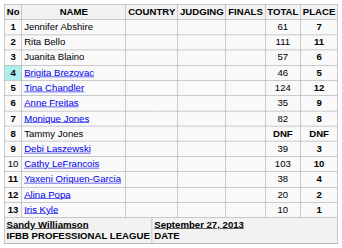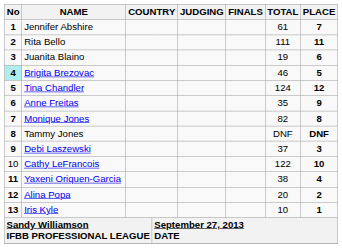(283, 57) 57 -> (283, 57) 19
(283, 133) bold -> (283, 133) normal
(283, 149) 39 -> (283, 149) 37
(283, 164) 103 -> (283, 164) 122
